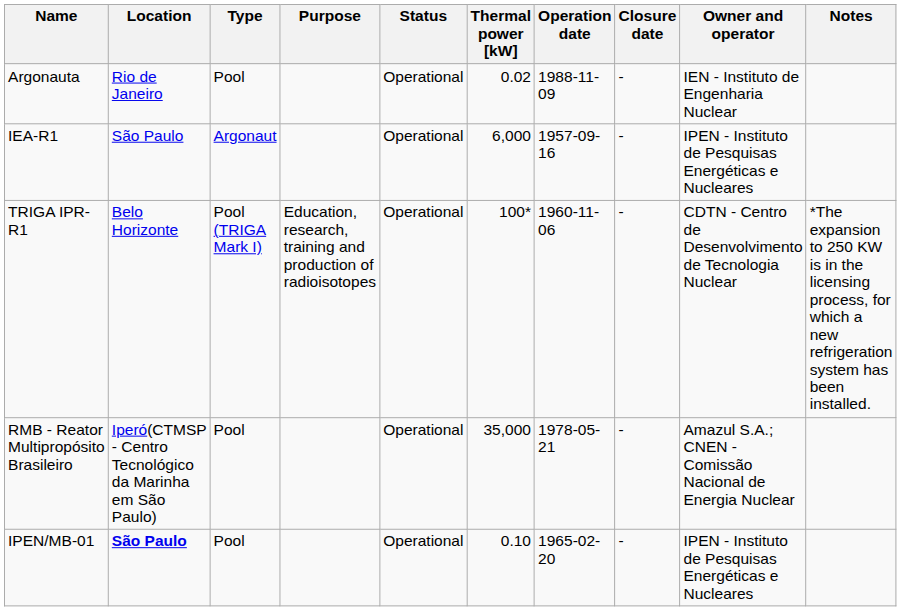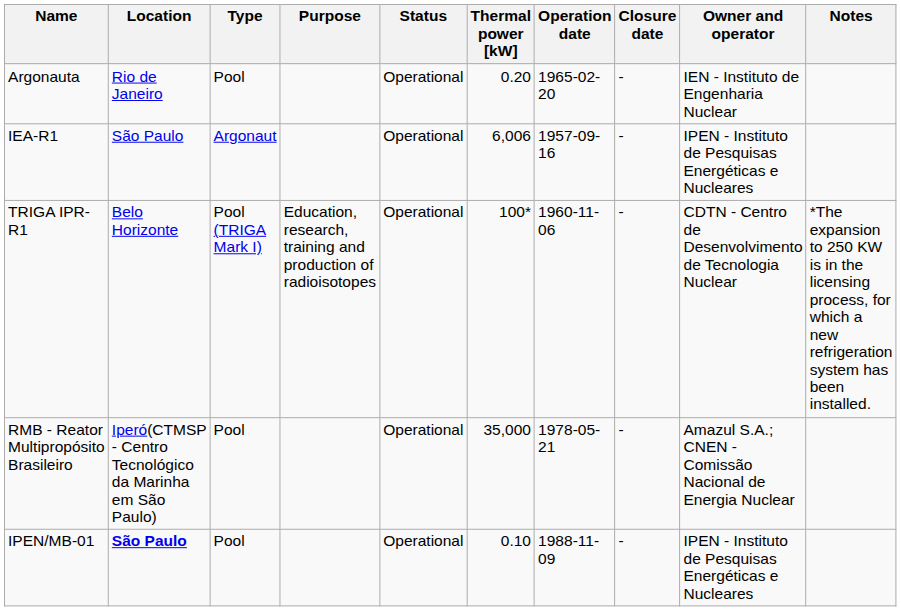(516, 76) 0.02 -> (516, 76) 0.20
(569, 85) 1988-11-09 -> (569, 85) 1965-02-20
(512, 135) 6,000 -> (512, 135) 6,006
(569, 550) 1965-02-20 -> (569, 550) 1988-11-09
